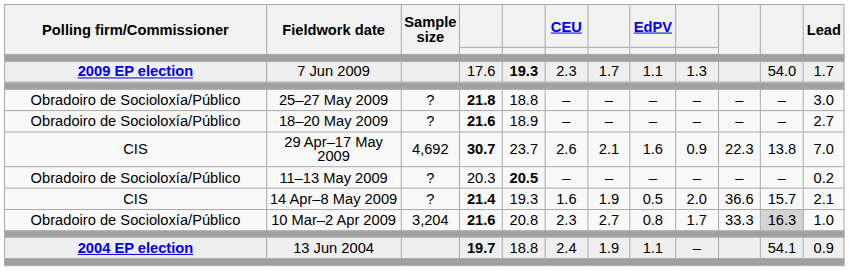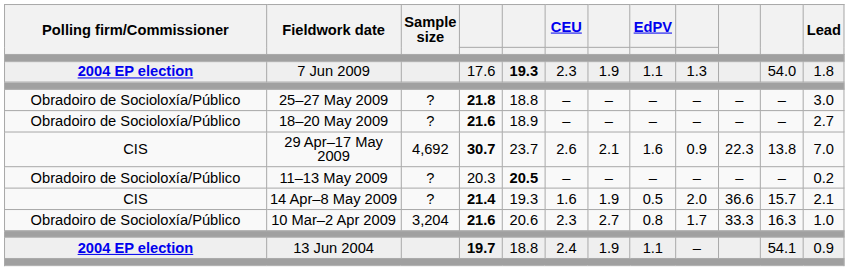(135, 72) 2009 EP election -> (135, 72) 2004 EP election
(609, 72) 1.7 -> (609, 72) 1.9
(824, 72) 1.7 -> (824, 72) 1.8
(524, 220) 20.8 -> (524, 220) 20.6
(782, 220) lightgrey background -> (782, 220) no background
